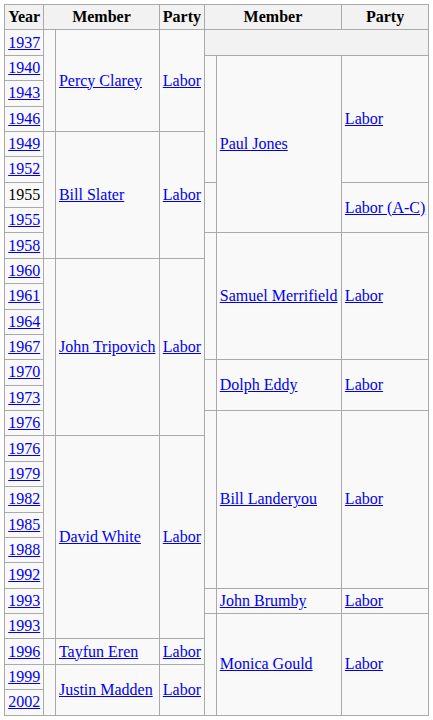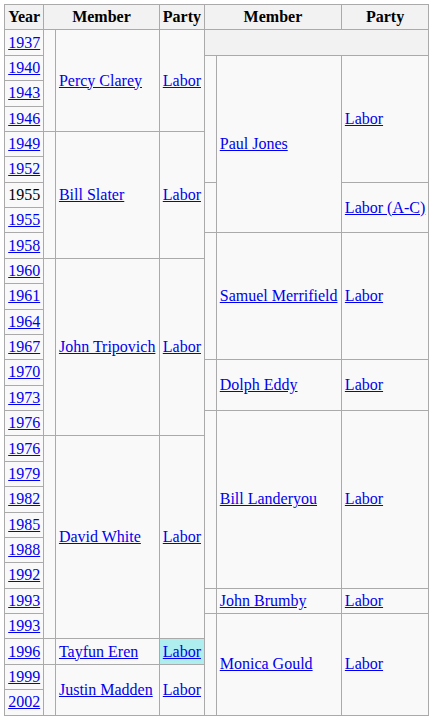(182, 651) no background -> (182, 651) paleturquoise background
